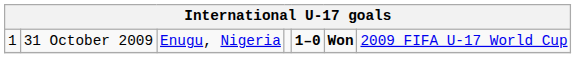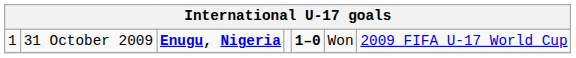(220, 41) normal -> (220, 41) bold
(341, 41) bold -> (341, 41) normal
